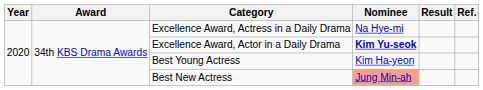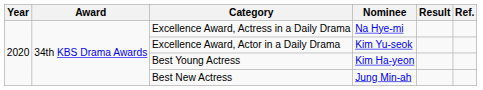(386, 45) bold -> (384, 45) normal
(383, 77) lightsalmon background -> (383, 77) no background
